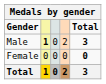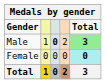(46, 41) bold -> (46, 41) normal
(55, 41) normal -> (55, 41) bold
(85, 41) no background -> (85, 41) lightgreen background
(85, 56) no background -> (85, 56) paleturquoise background
